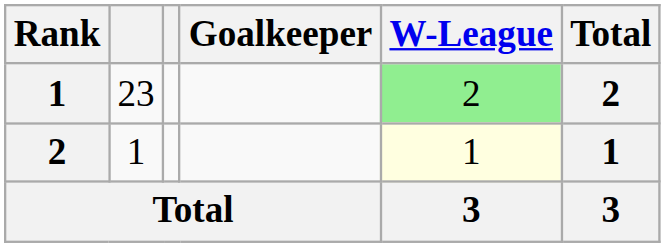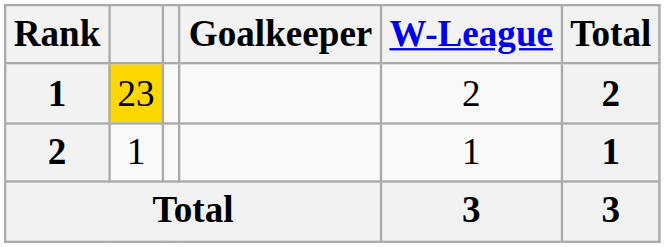(136, 92) no background -> (136, 92) gold background
(471, 92) lightgreen background -> (471, 92) no background
(471, 151) lightyellow background -> (471, 151) no background
